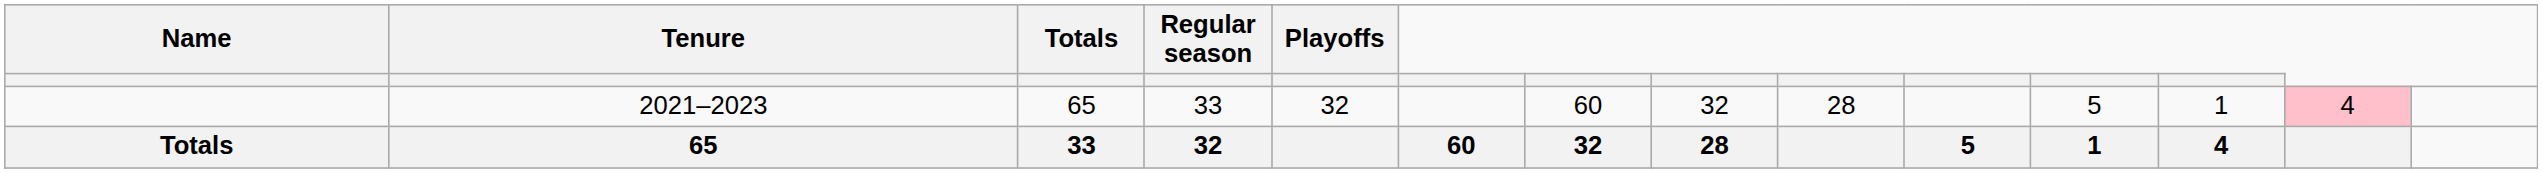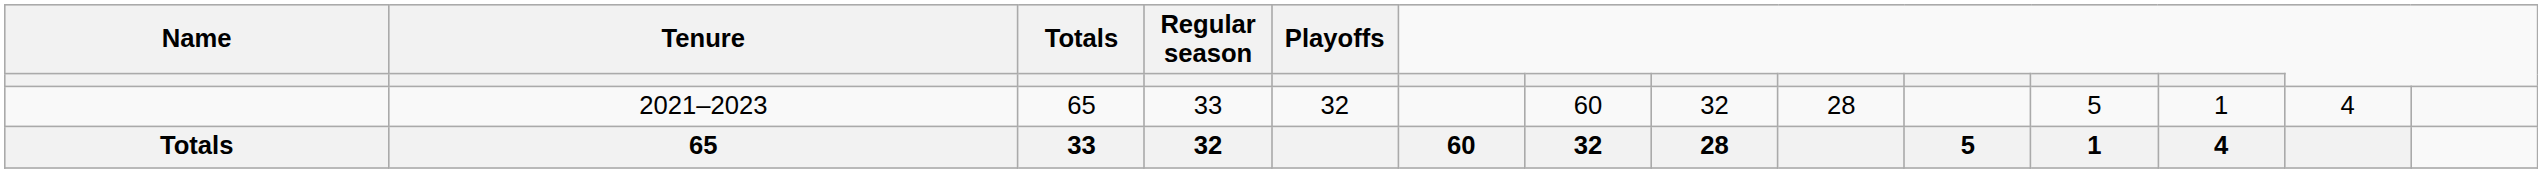(2348, 106) pink background -> (2348, 106) no background
